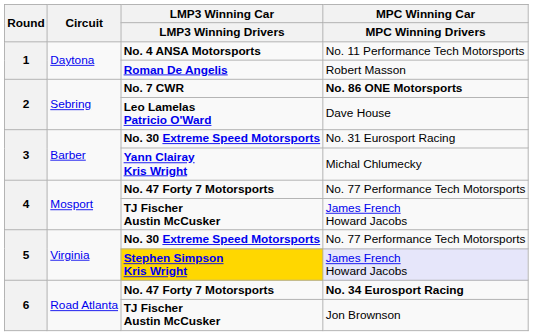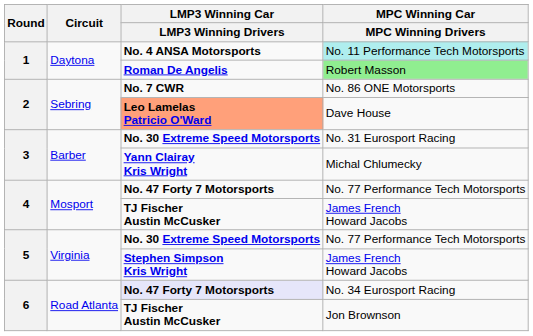(425, 51) no background -> (425, 51) paleturquoise background
(366, 69) no background -> (366, 69) lightgreen background
(394, 88) bold -> (390, 88) normal
(168, 113) no background -> (168, 113) lightsalmon background
(174, 264) gold background -> (174, 264) no background
(366, 264) lavender background -> (366, 264) no background
(199, 289) no background -> (199, 289) lavender background
(395, 289) bold -> (390, 289) normal
